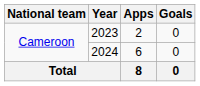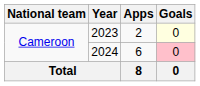(176, 33) no background -> (176, 33) lightyellow background
(176, 52) no background -> (176, 52) pink background
